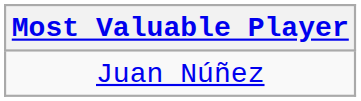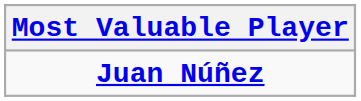(180, 74) normal -> (180, 74) bold
